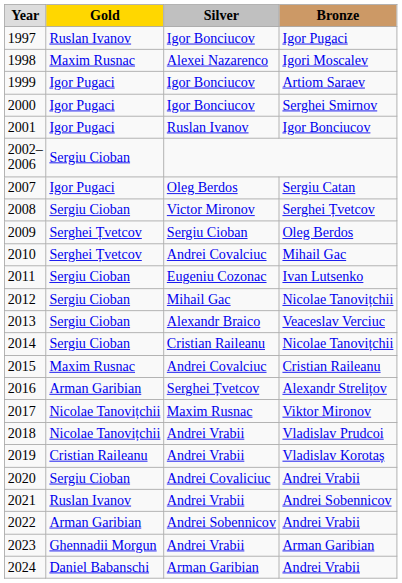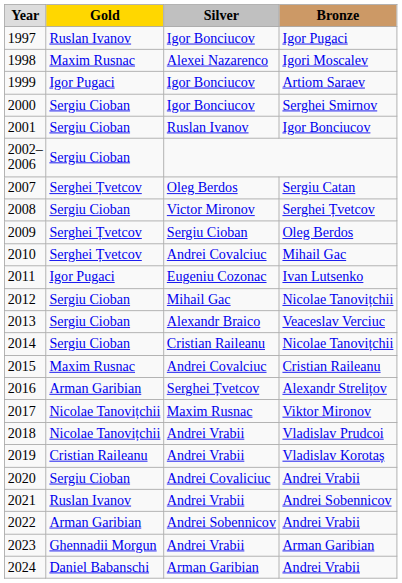(82, 104) Igor Pugaci -> (90, 104) Sergiu Cioban
(82, 127) Igor Pugaci -> (90, 127) Sergiu Cioban
(82, 187) Igor Pugaci -> (96, 187) Serghei Țvetcov
(90, 277) Sergiu Cioban -> (82, 277) Igor Pugaci
